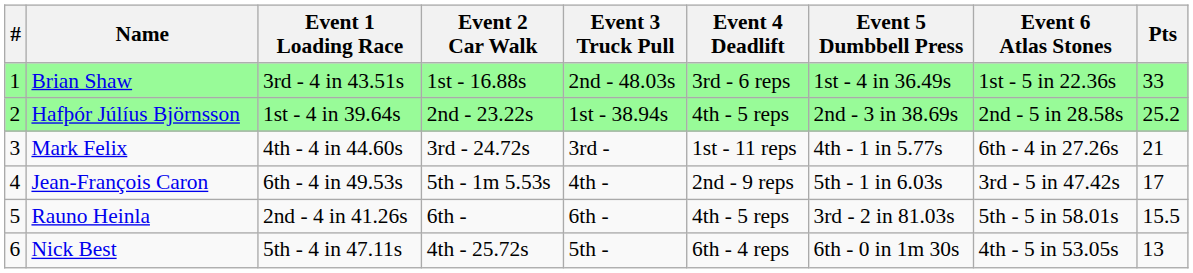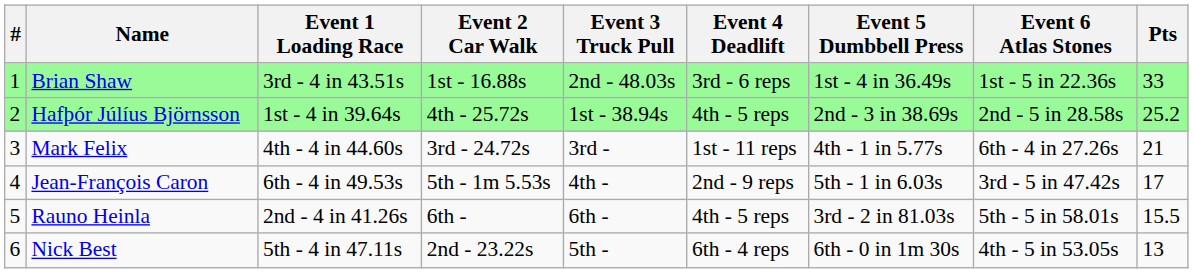(480, 114) 2nd - 23.22s -> (478, 114) 4th - 25.72s
(478, 250) 4th - 25.72s -> (480, 250) 2nd - 23.22s
